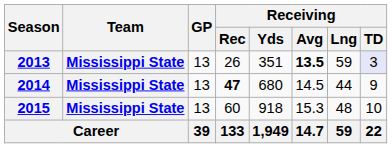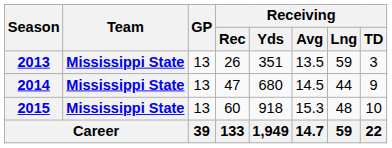(310, 62) bold -> (310, 62) normal
(374, 62) lavender background -> (374, 62) no background
(232, 85) bold -> (232, 85) normal
